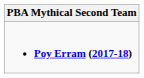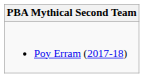(72, 53) bold -> (72, 53) normal
